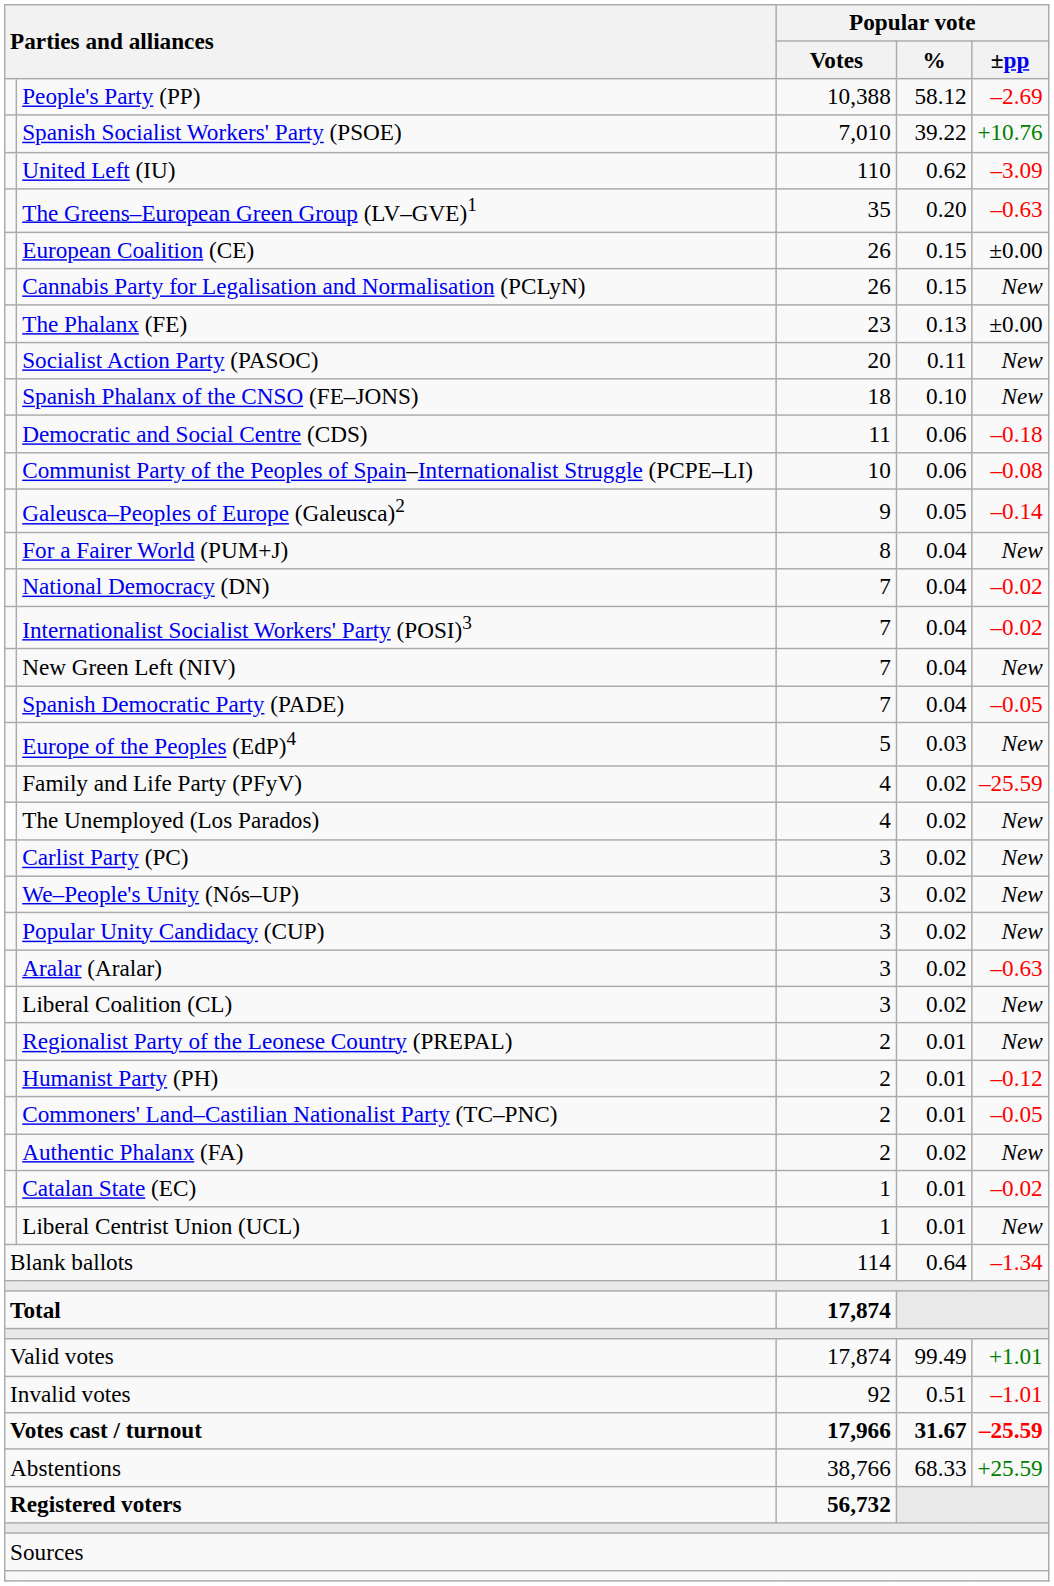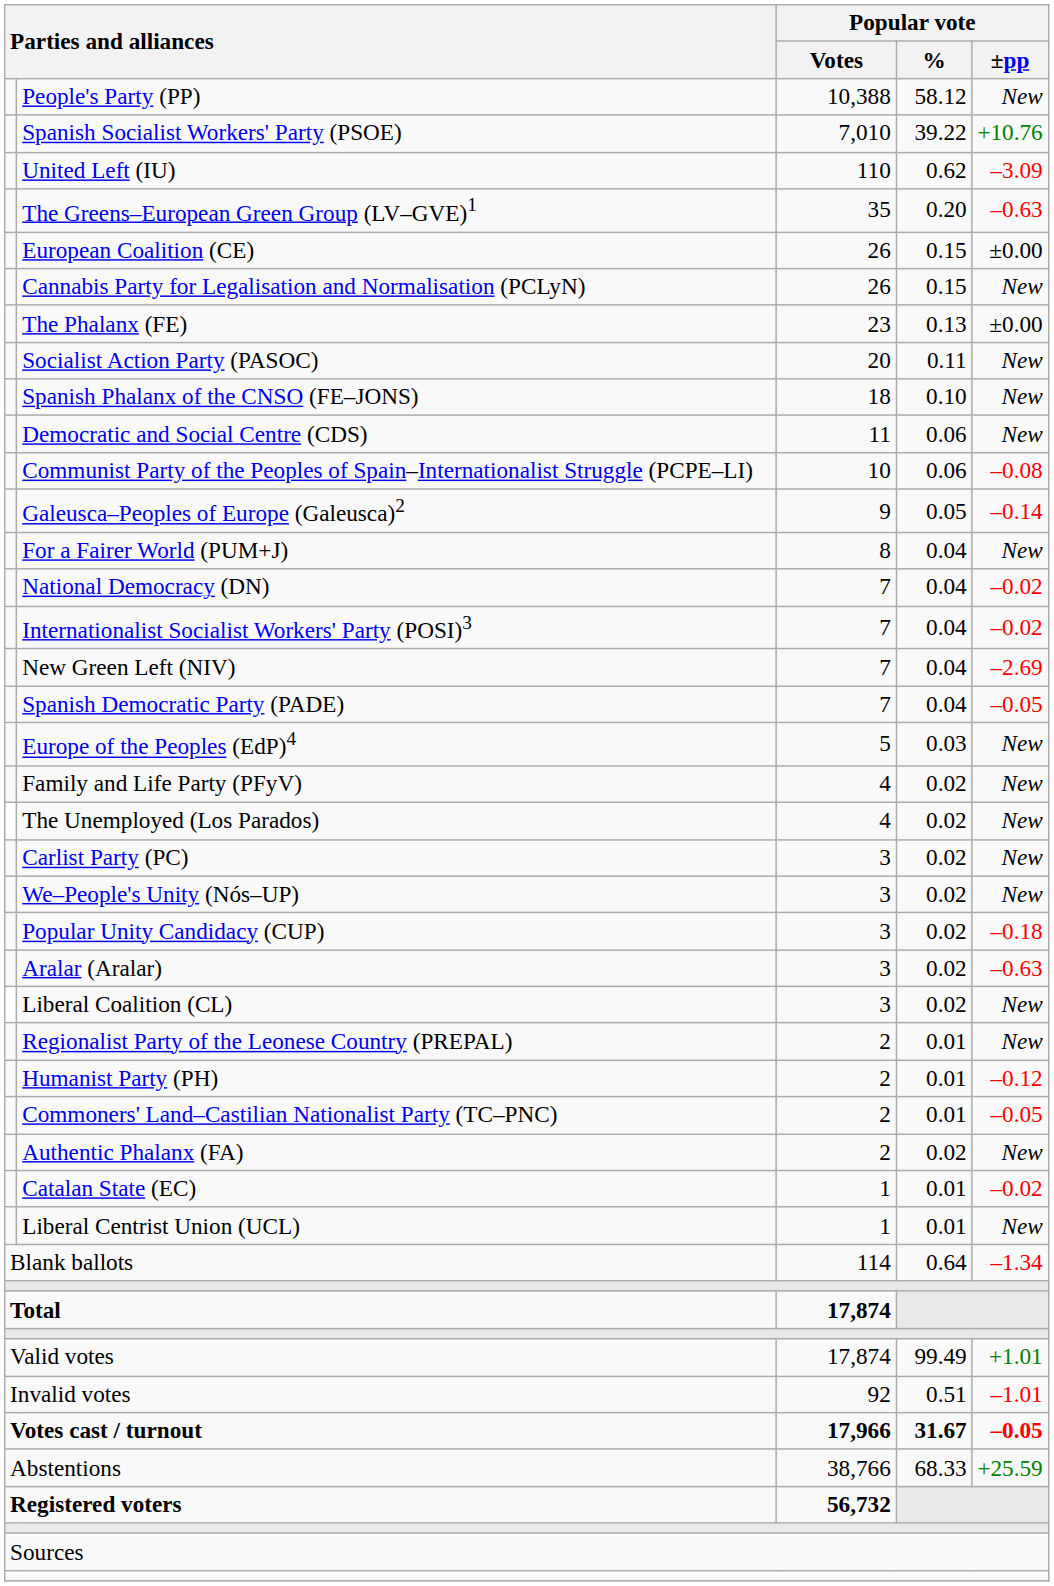(1017, 96) –2.69 -> (1022, 96) New
(1017, 433) –0.18 -> (1022, 433) New
(1022, 667) New -> (1017, 667) –2.69
(1011, 783) –25.59 -> (1022, 783) New
(1022, 931) New -> (1017, 931) –0.18
(1011, 1430) –25.59 -> (1017, 1430) –0.05
